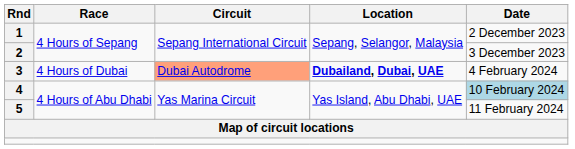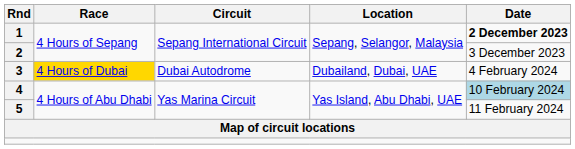(517, 33) normal -> (518, 33) bold
(82, 71) no background -> (82, 71) gold background
(204, 71) lightsalmon background -> (204, 71) no background
(378, 71) bold -> (375, 71) normal
